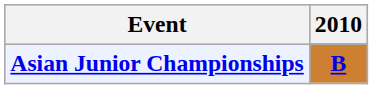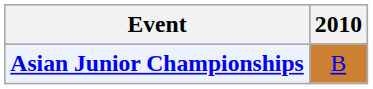(338, 63) bold -> (338, 63) normal
